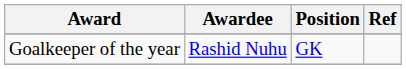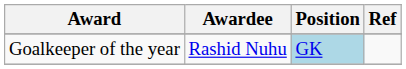(309, 49) no background -> (309, 49) lightblue background
